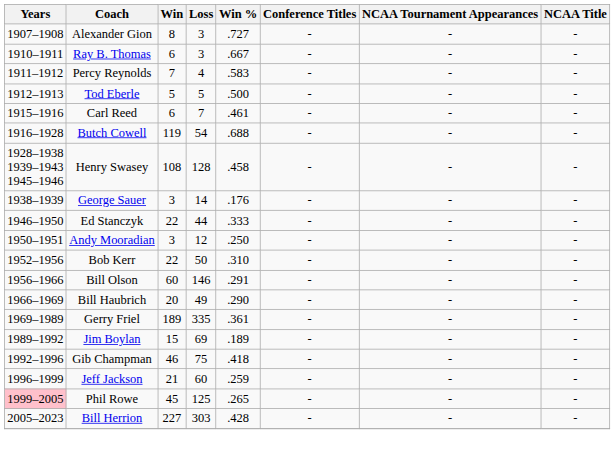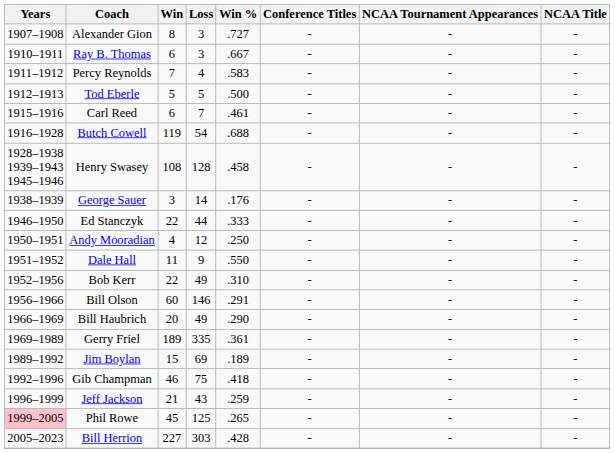(172, 240) 3 -> (172, 240) 4
+ row: (112, 260)
(201, 260) 50 -> (201, 279) 49
(201, 378) 60 -> (201, 398) 43
